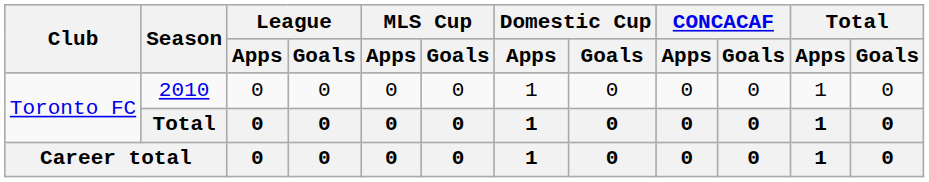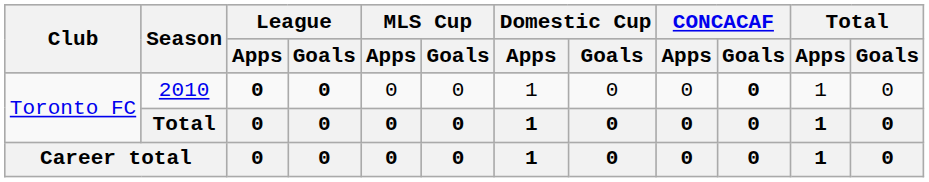(257, 91) normal -> (257, 91) bold
(324, 91) normal -> (324, 91) bold
(754, 91) normal -> (754, 91) bold
